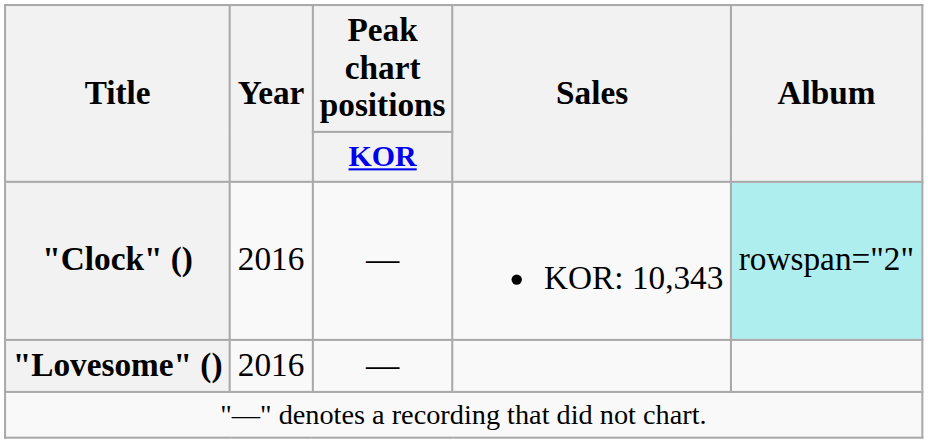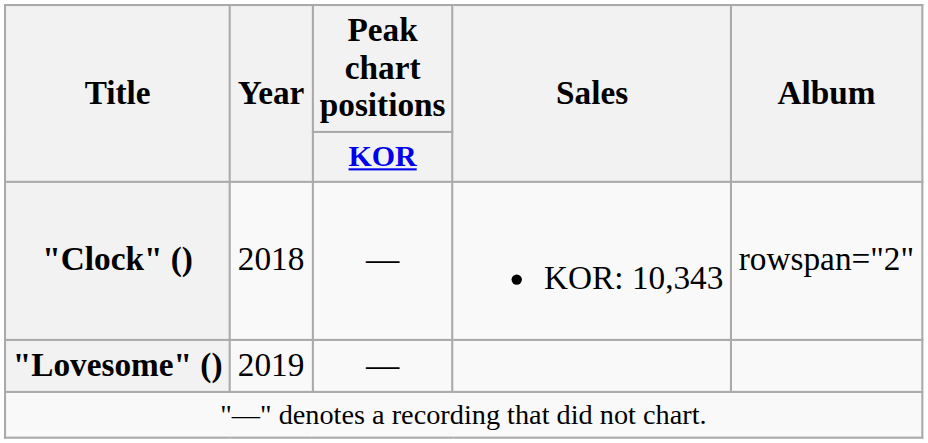(271, 259) 2016 -> (271, 259) 2018
(826, 259) paleturquoise background -> (826, 259) no background
(271, 364) 2016 -> (271, 364) 2019
